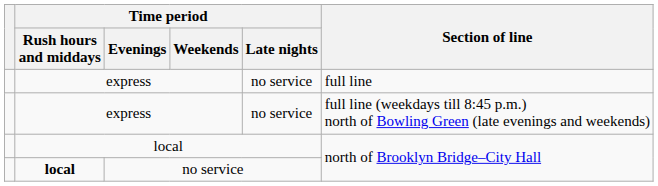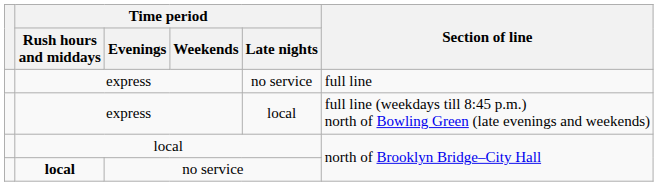(282, 113) no service -> (282, 113) local
